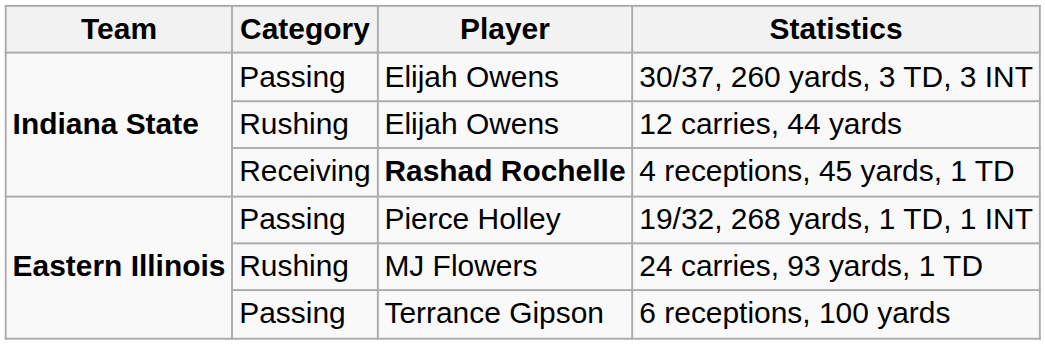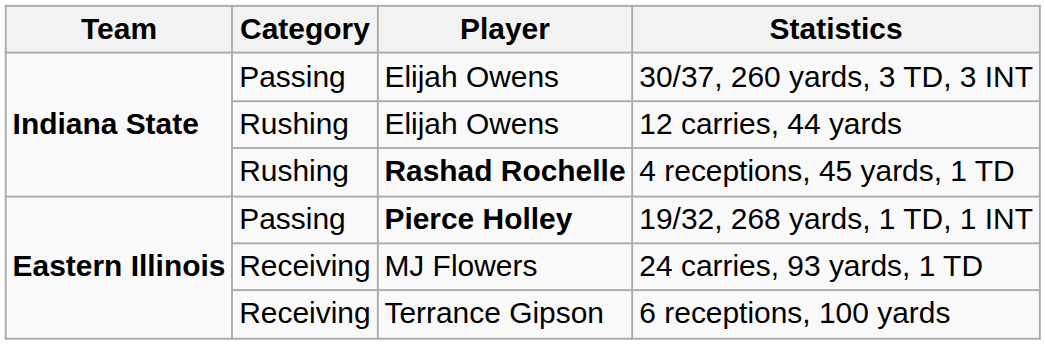(305, 171) Receiving -> (294, 171) Rushing
(473, 218) normal -> (478, 218) bold
(294, 266) Rushing -> (305, 266) Receiving
(292, 313) Passing -> (305, 313) Receiving
